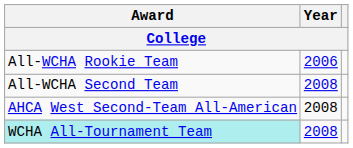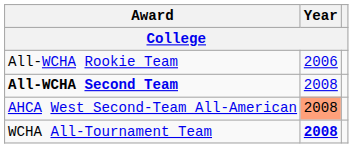(93, 85) normal -> (93, 85) bold
(321, 108) no background -> (321, 108) lightsalmon background
(110, 132) paleturquoise background -> (110, 132) no background
(321, 132) normal -> (321, 132) bold
